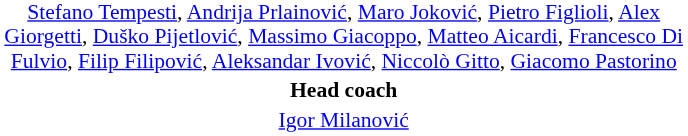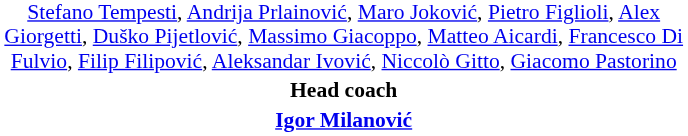(344, 120) normal -> (344, 120) bold
